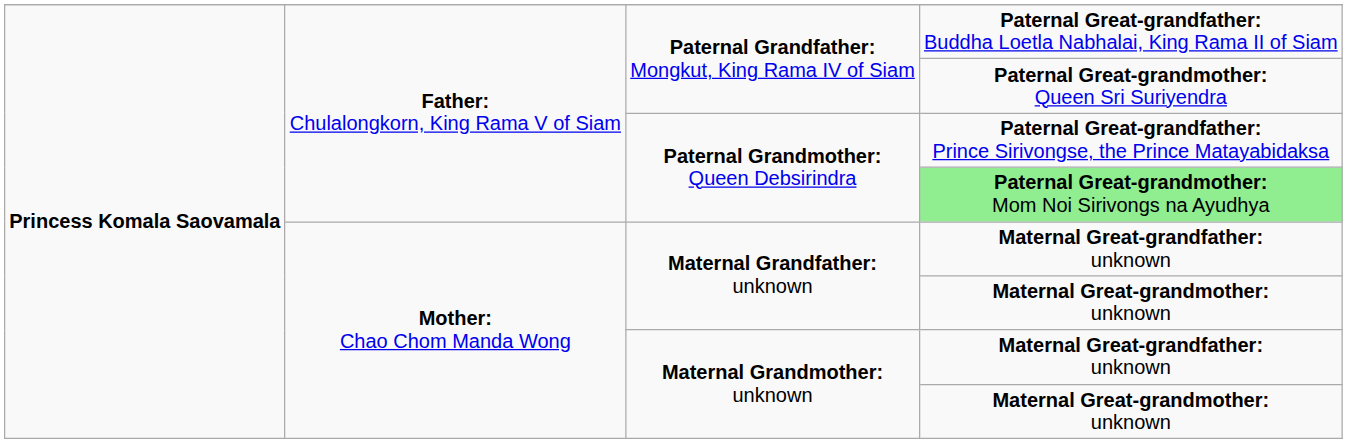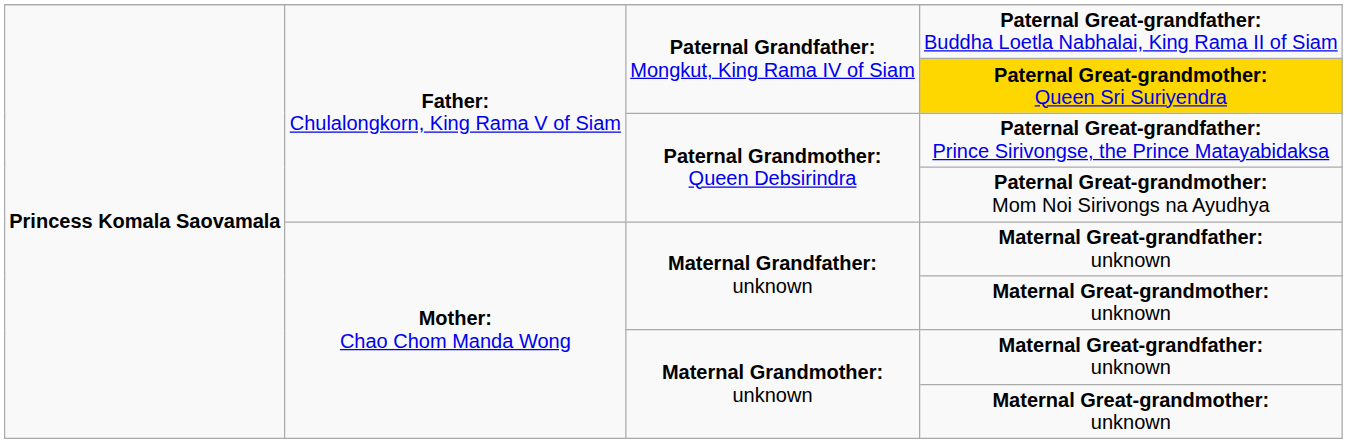(1131, 85) no background -> (1131, 85) gold background
(1131, 194) lightgreen background -> (1131, 194) no background
